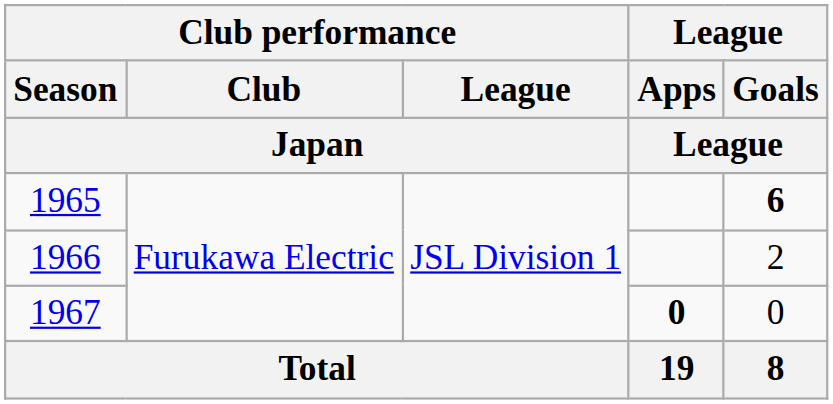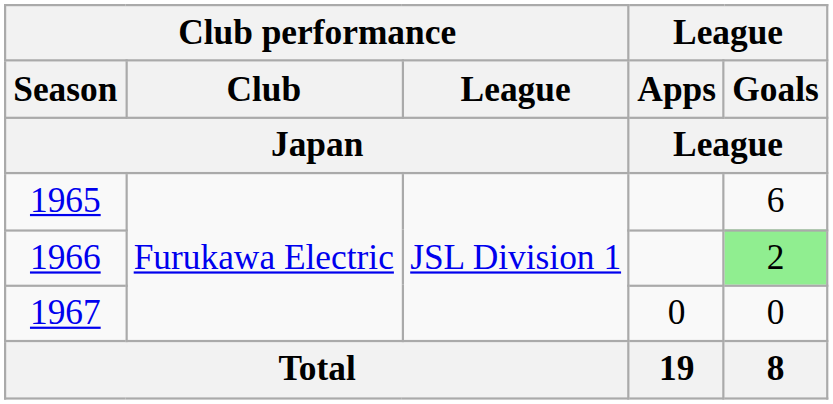(776, 200) bold -> (776, 200) normal
(776, 256) no background -> (776, 256) lightgreen background
(677, 312) bold -> (677, 312) normal
